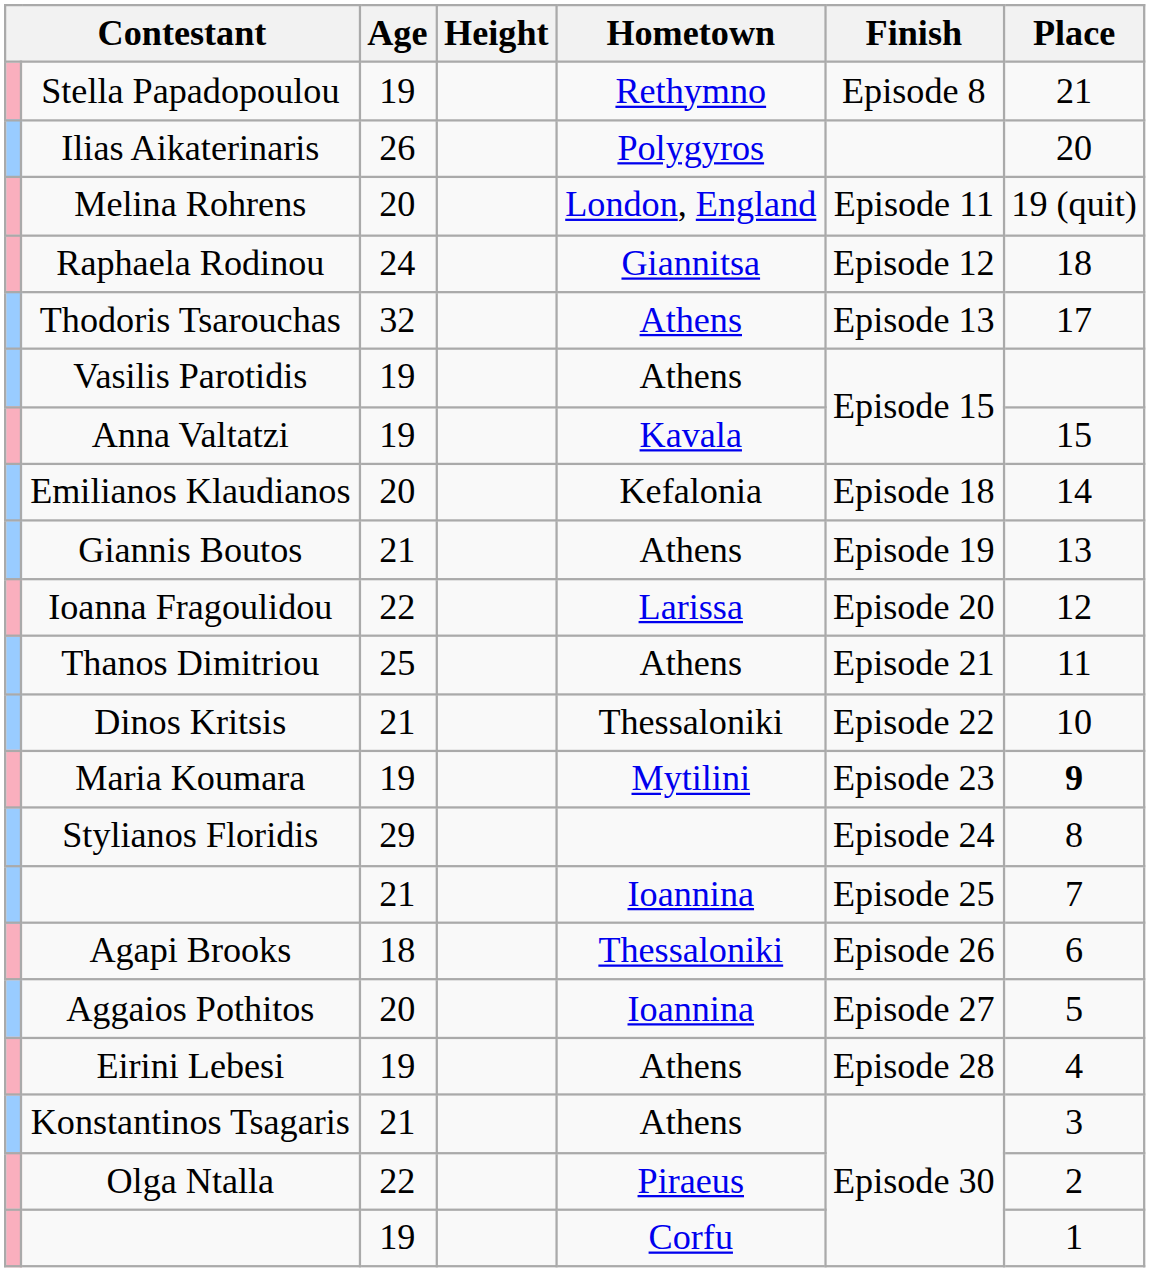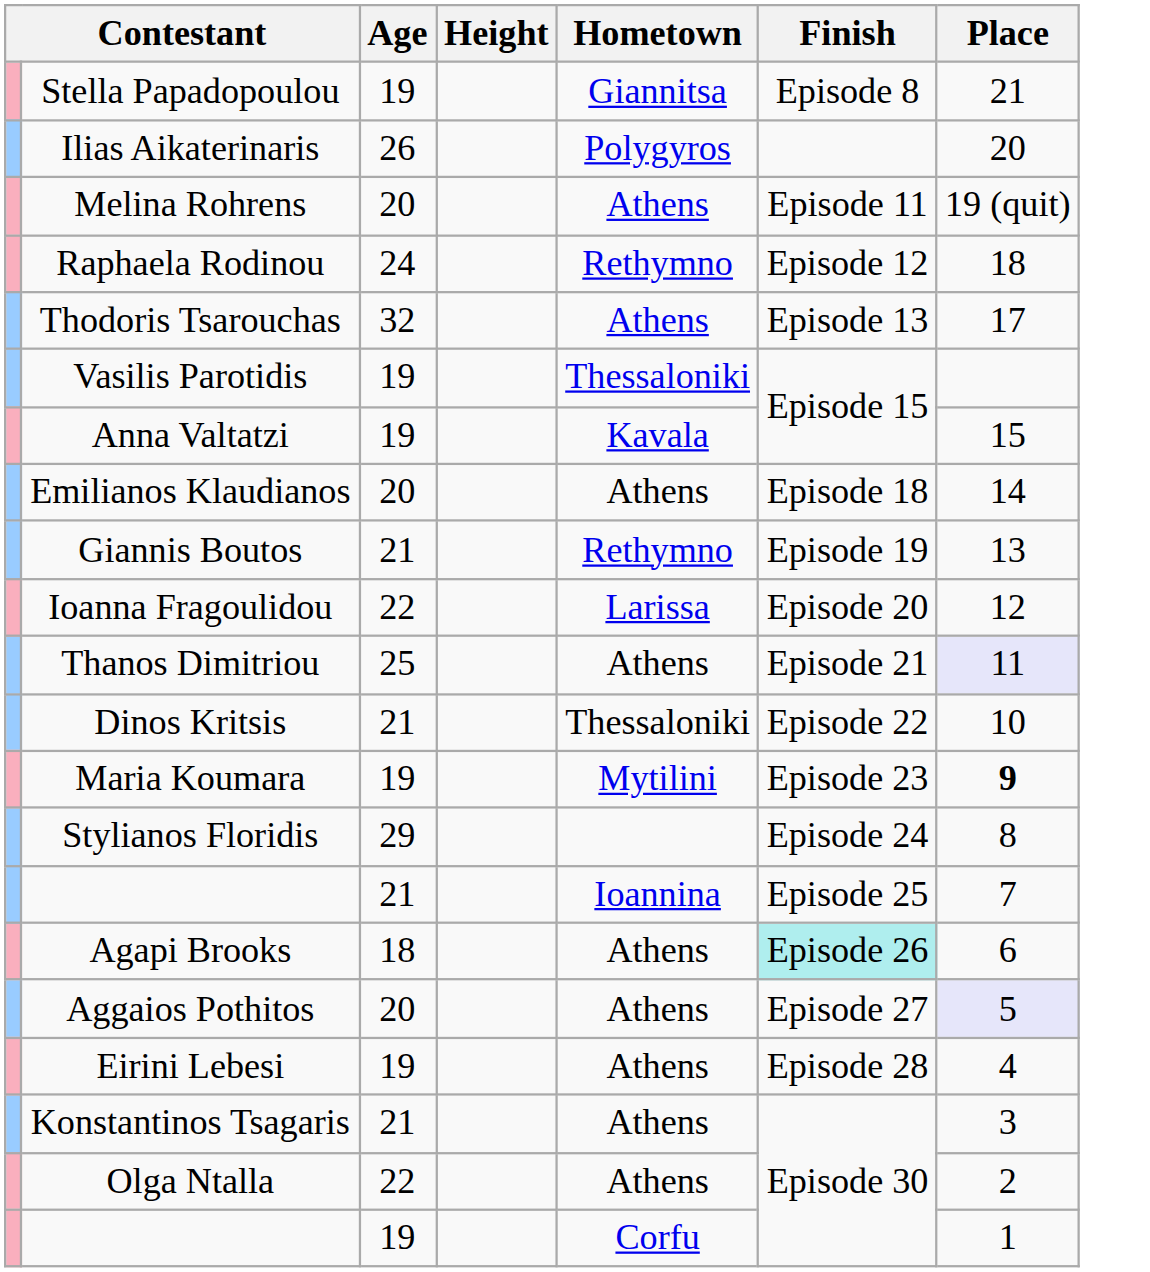(691, 90) Rethymno -> (658, 90) Giannitsa
(691, 205) London, England -> (658, 205) Athens
(691, 262) Giannitsa -> (658, 262) Rethymno
(691, 377) Athens -> (658, 377) Thessaloniki
(691, 491) Kefalonia -> (658, 491) Athens
(691, 549) Athens -> (658, 549) Rethymno
(1074, 663) no background -> (1008, 663) lavender background
(691, 950) Thessaloniki -> (658, 950) Athens
(914, 950) no background -> (848, 950) paleturquoise background
(691, 1008) Ioannina -> (658, 1008) Athens
(1074, 1008) no background -> (1008, 1008) lavender background
(691, 1180) Piraeus -> (658, 1180) Athens
